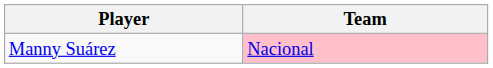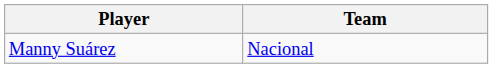(281, 48) pink background -> (281, 48) no background
